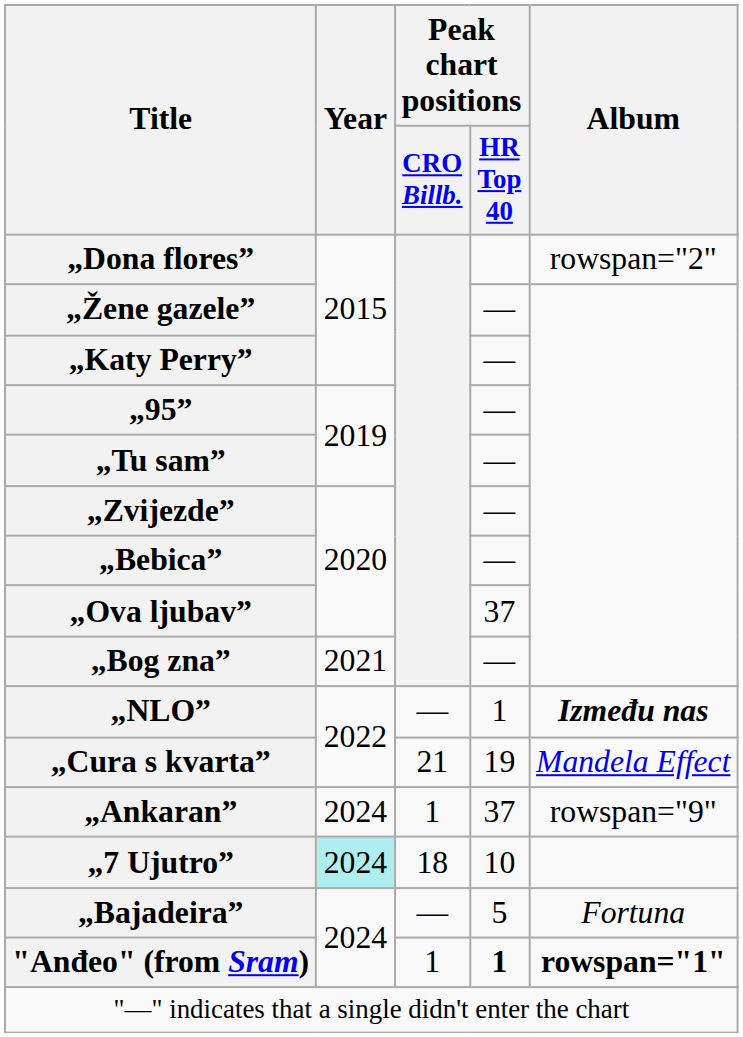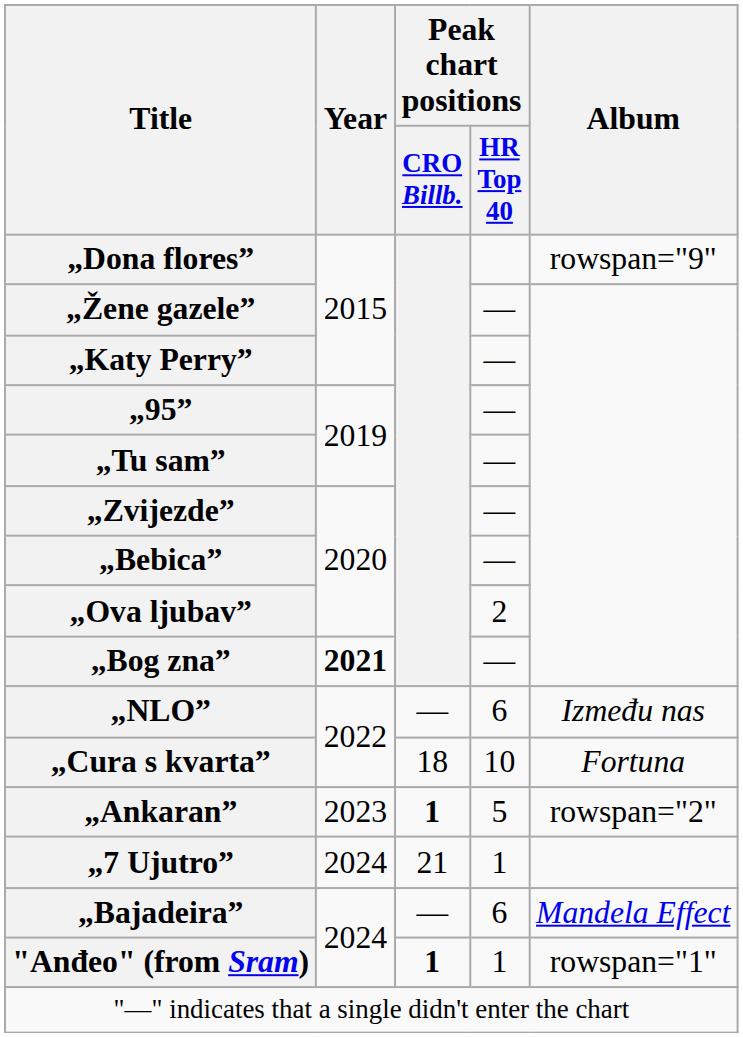(633, 258) rowspan="2" -> (633, 258) rowspan="9"
(499, 610) 37 -> (499, 610) 2
(355, 660) normal -> (355, 660) bold
(499, 711) 1 -> (499, 711) 6
(633, 711) bold -> (633, 711) normal
(432, 761) 21 -> (432, 761) 18
(499, 761) 19 -> (499, 761) 10
(633, 761) Mandela Effect -> (633, 761) Fortuna
(355, 811) 2024 -> (355, 811) 2023
(432, 811) normal -> (432, 811) bold
(499, 811) 37 -> (499, 811) 5
(633, 811) rowspan="9" -> (633, 811) rowspan="2"
(355, 861) paleturquoise background -> (355, 861) no background
(432, 861) 18 -> (432, 861) 21
(499, 861) 10 -> (499, 861) 1
(499, 912) 5 -> (499, 912) 6
(633, 912) Fortuna -> (633, 912) Mandela Effect
(432, 962) normal -> (432, 962) bold
(499, 962) bold -> (499, 962) normal
(633, 962) bold -> (633, 962) normal
